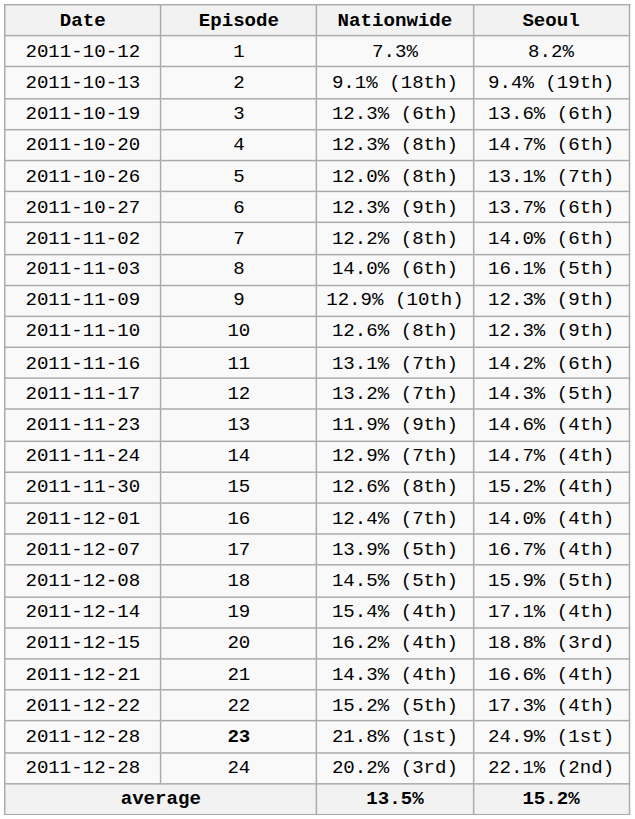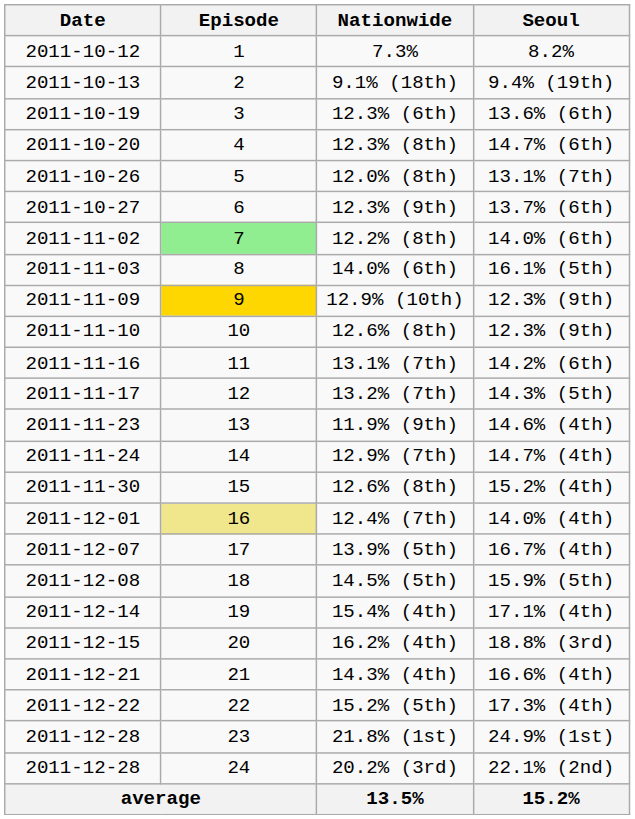(239, 238) no background -> (239, 238) lightgreen background
(239, 301) no background -> (239, 301) gold background
(239, 519) no background -> (239, 519) khaki background
(239, 737) bold -> (239, 737) normal
